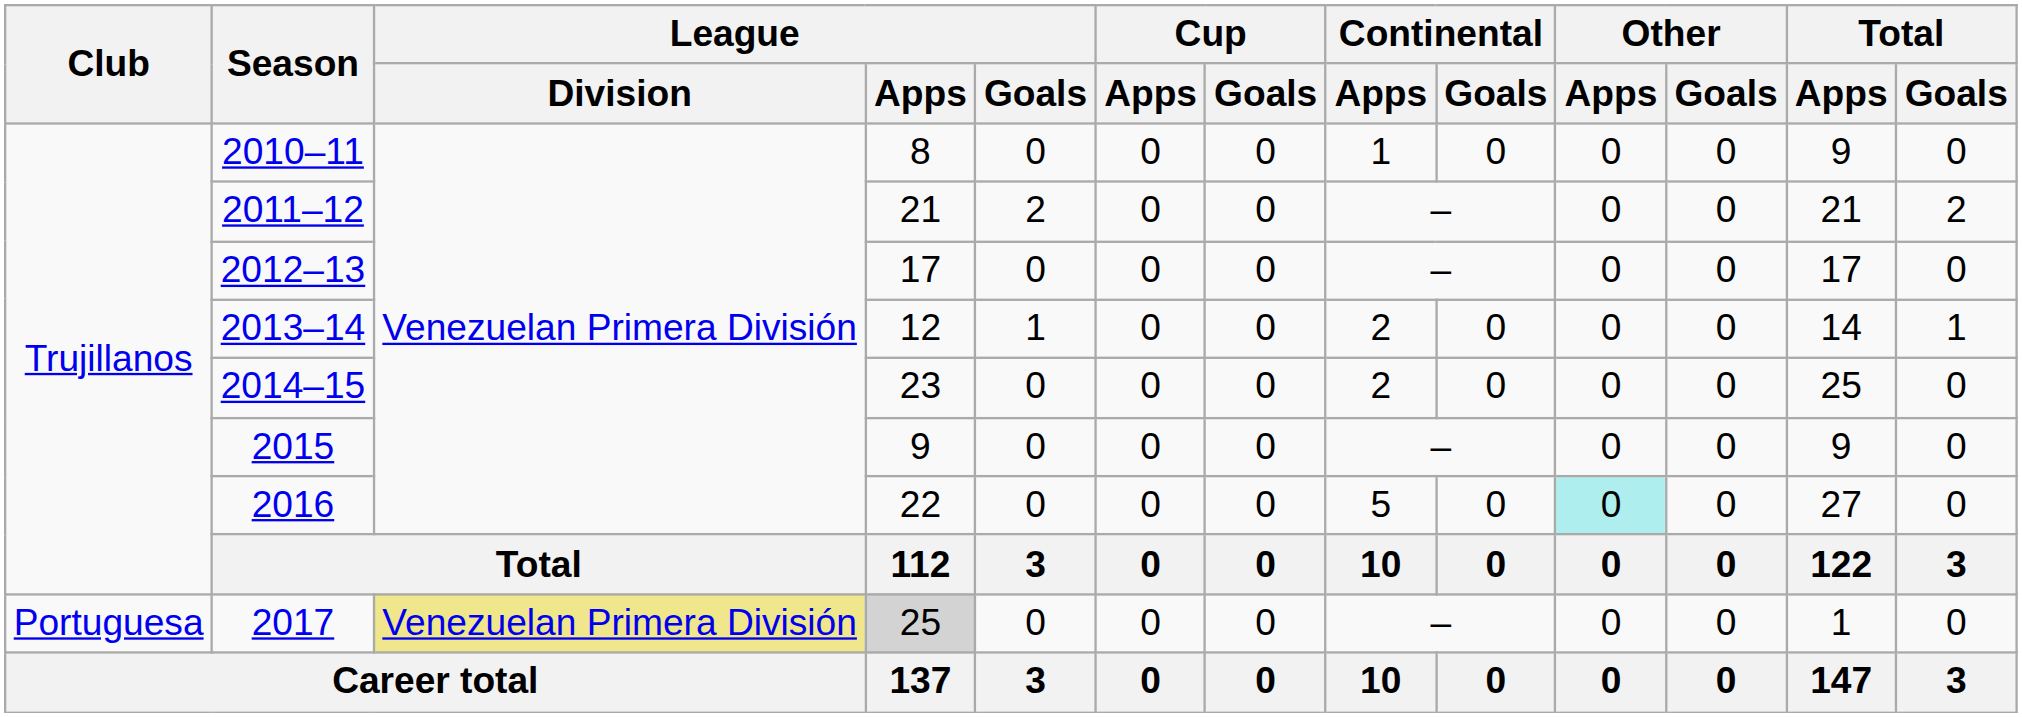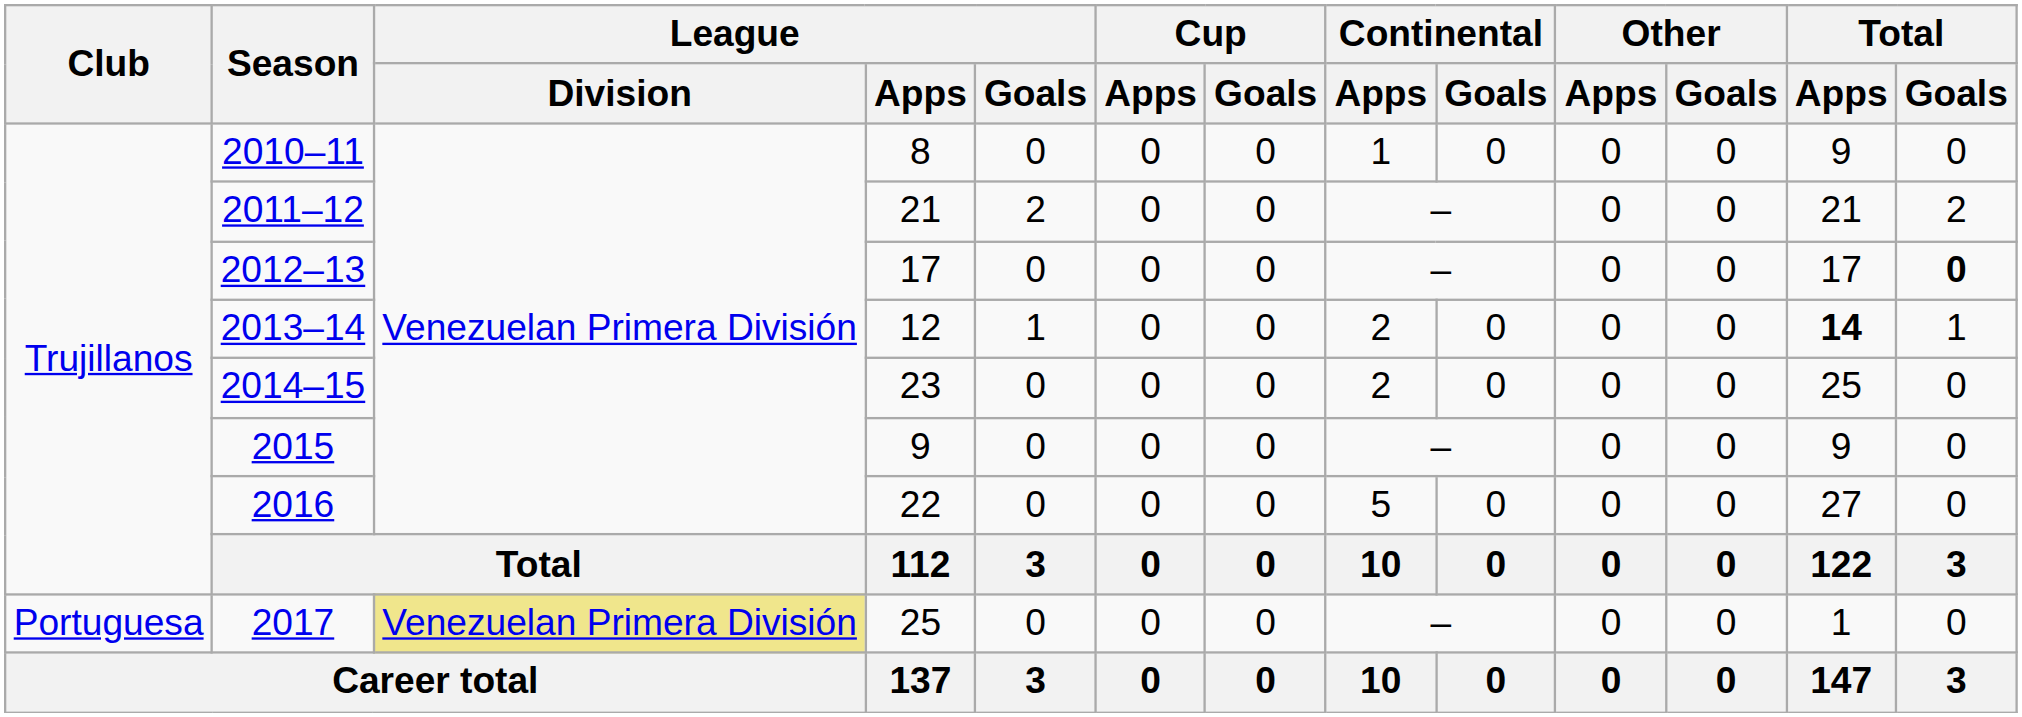(1956, 269) normal -> (1956, 269) bold
(1841, 328) normal -> (1841, 328) bold
(1611, 504) paleturquoise background -> (1611, 504) no background
(920, 622) lightgrey background -> (920, 622) no background
